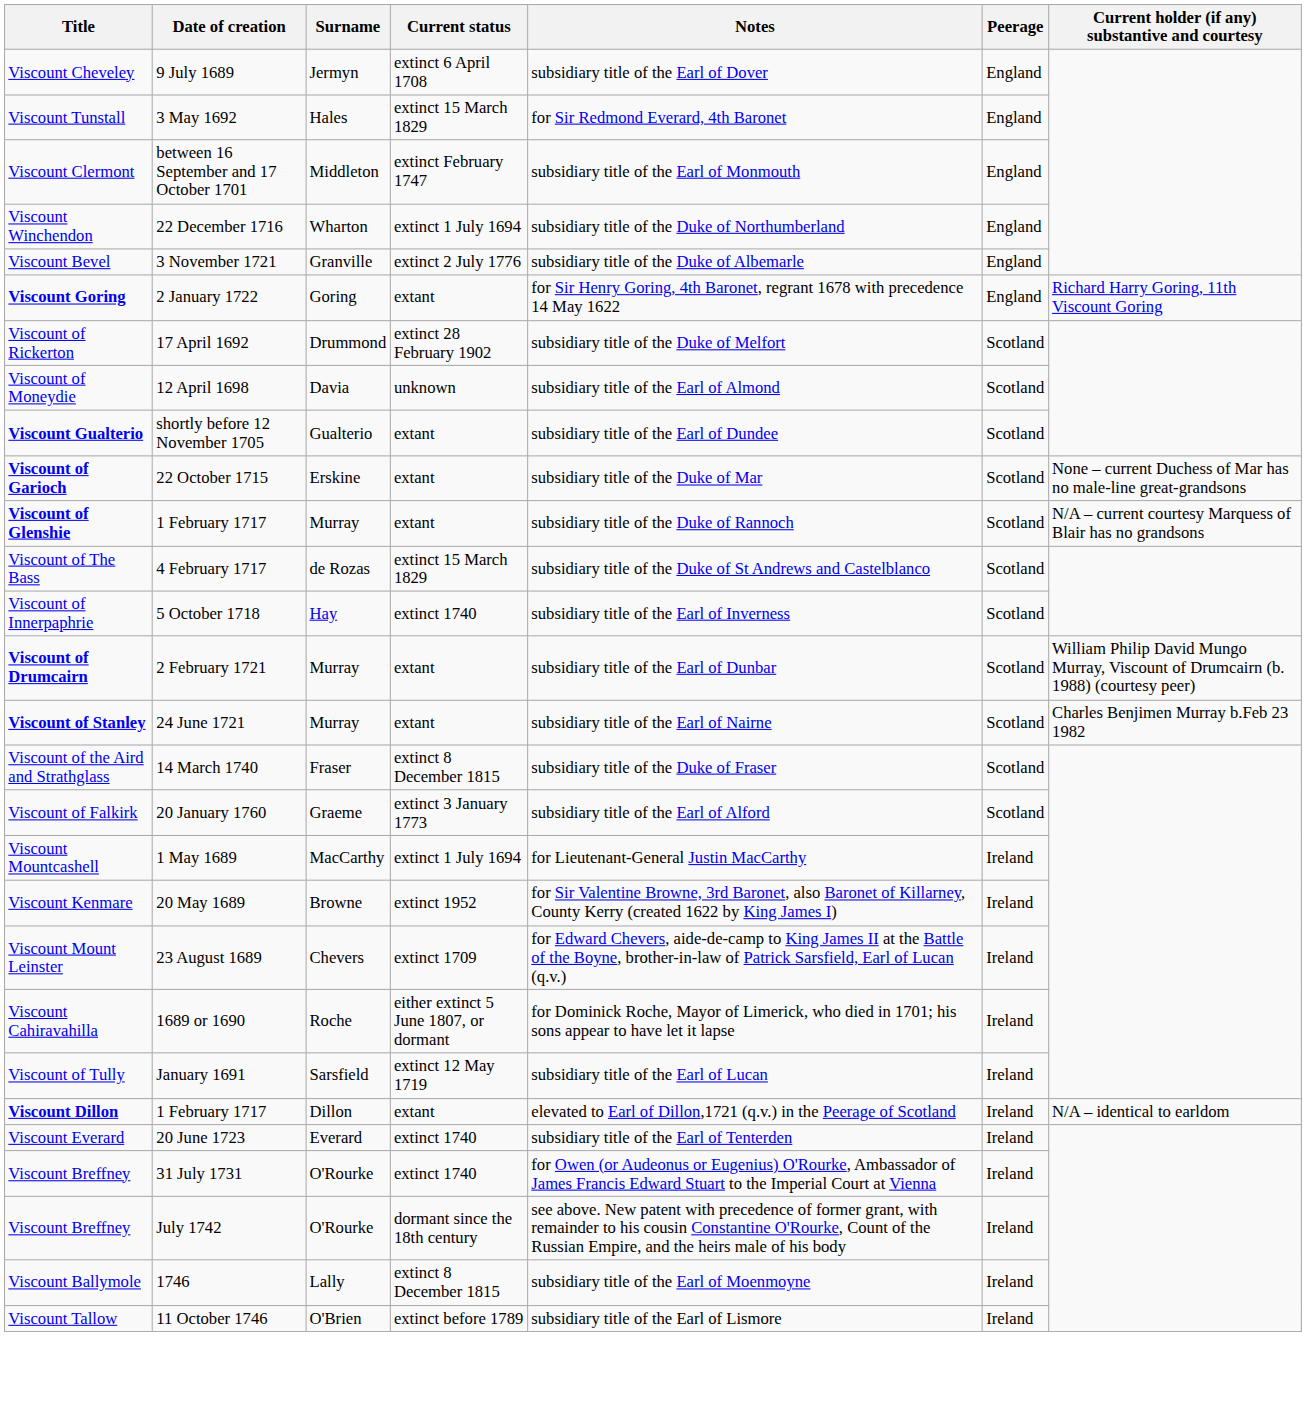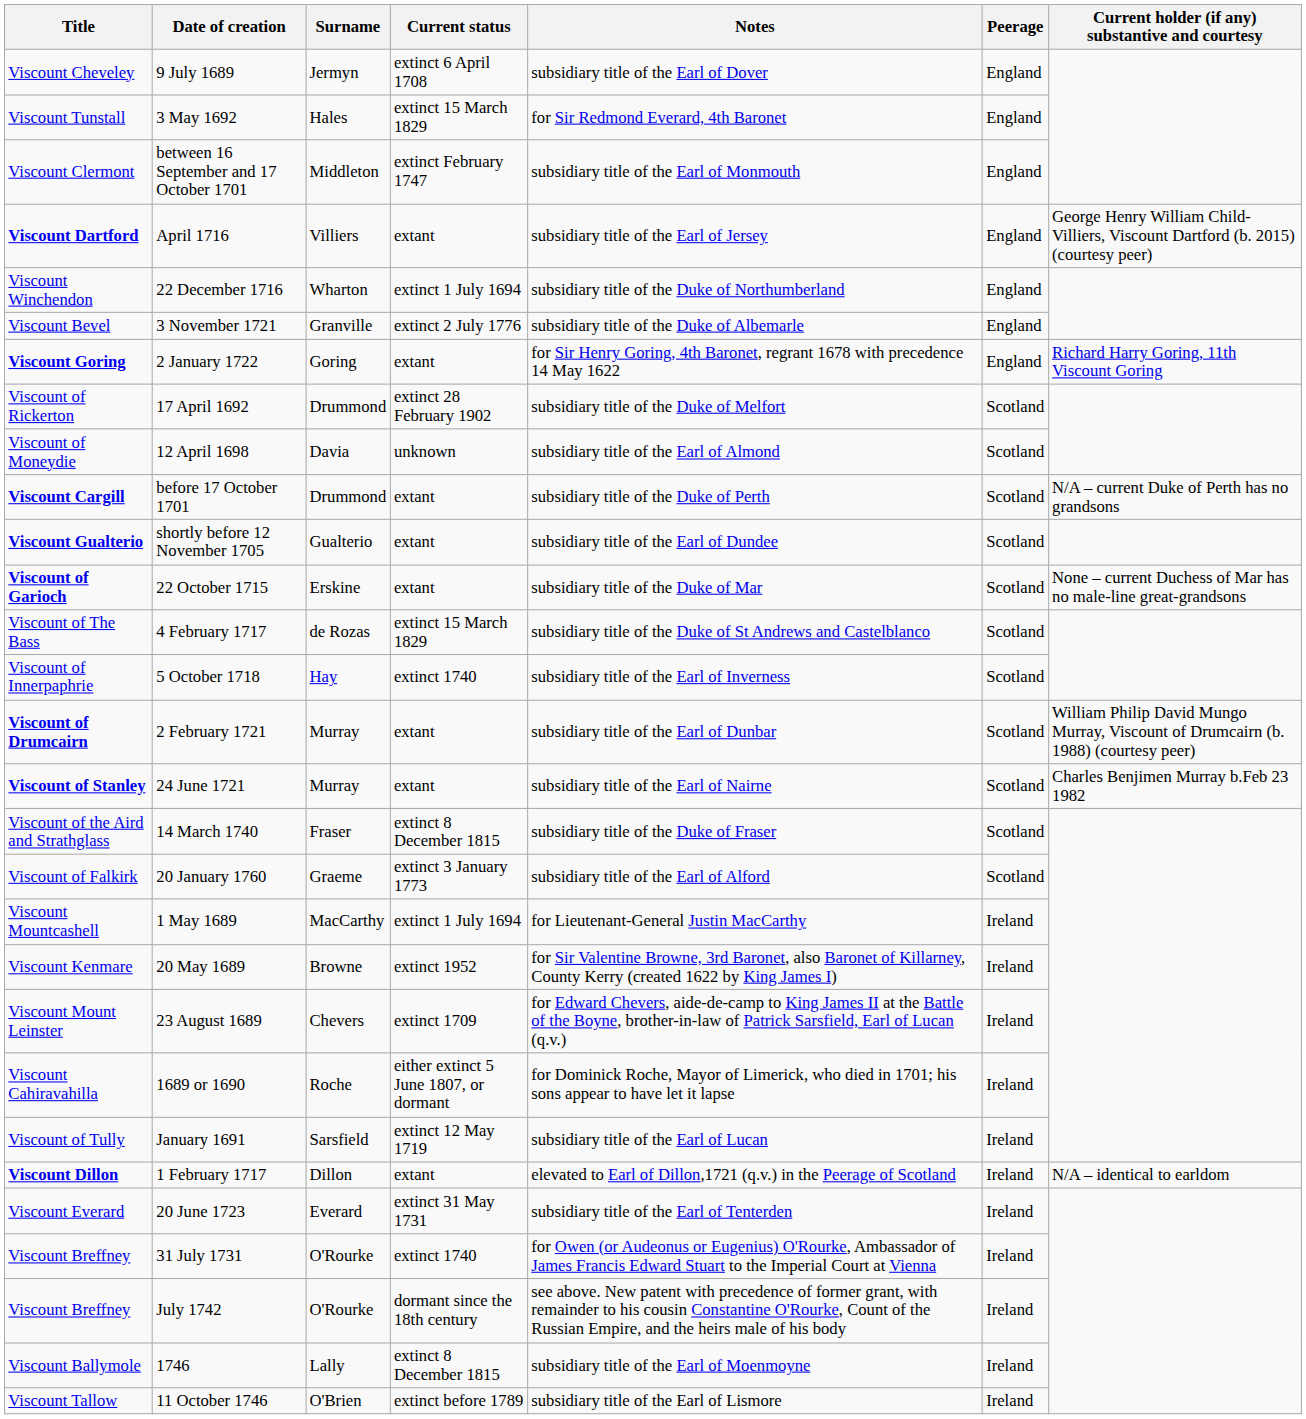+ row: (73, 235)
+ row: (67, 496)
- row: (48, 523)
(435, 1137) extinct 1740 -> (444, 1210) extinct 31 May 1731
